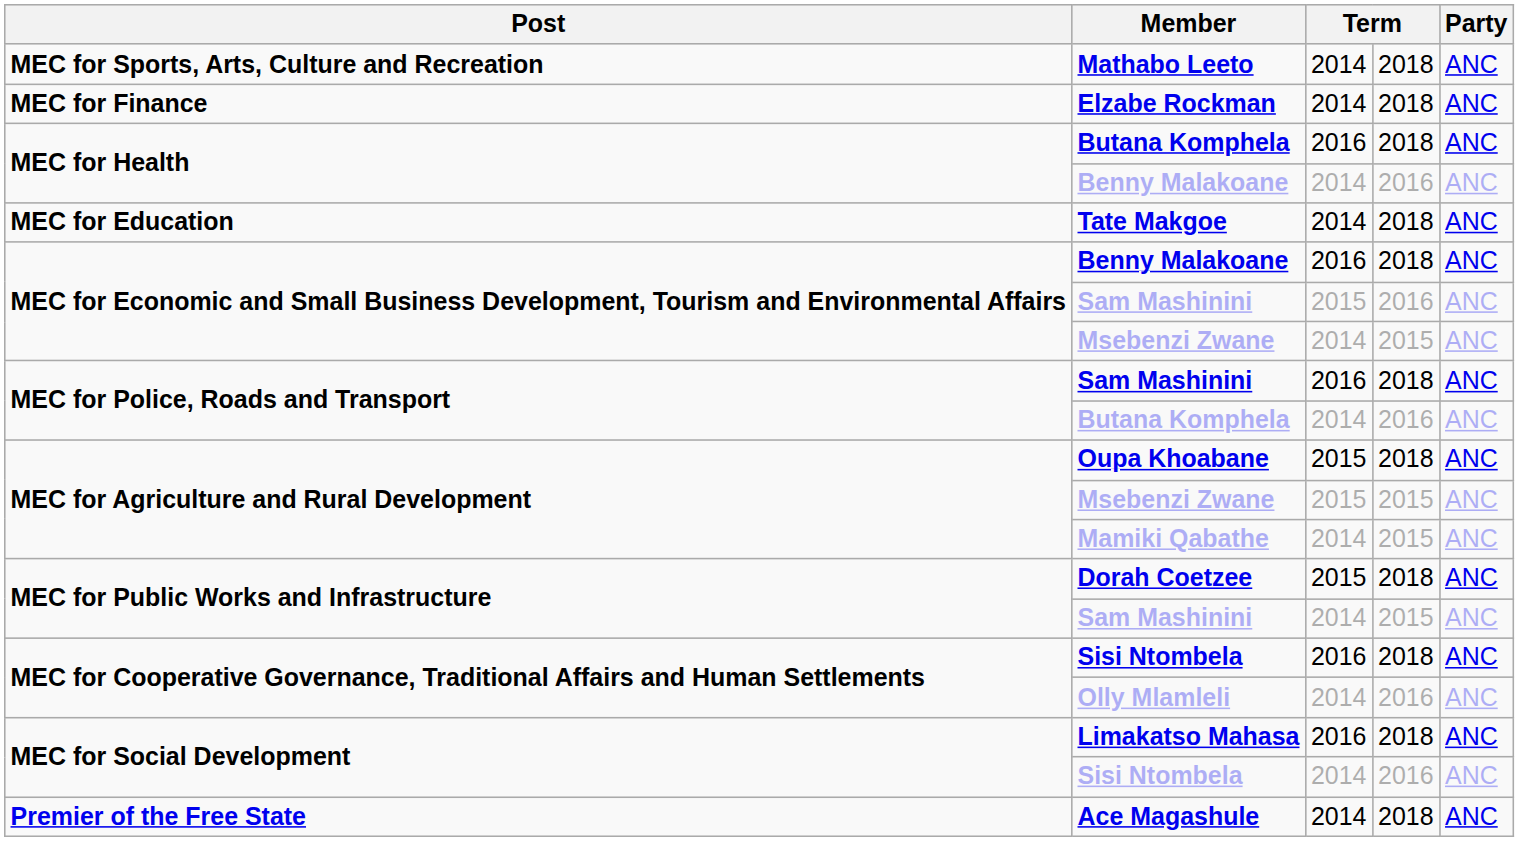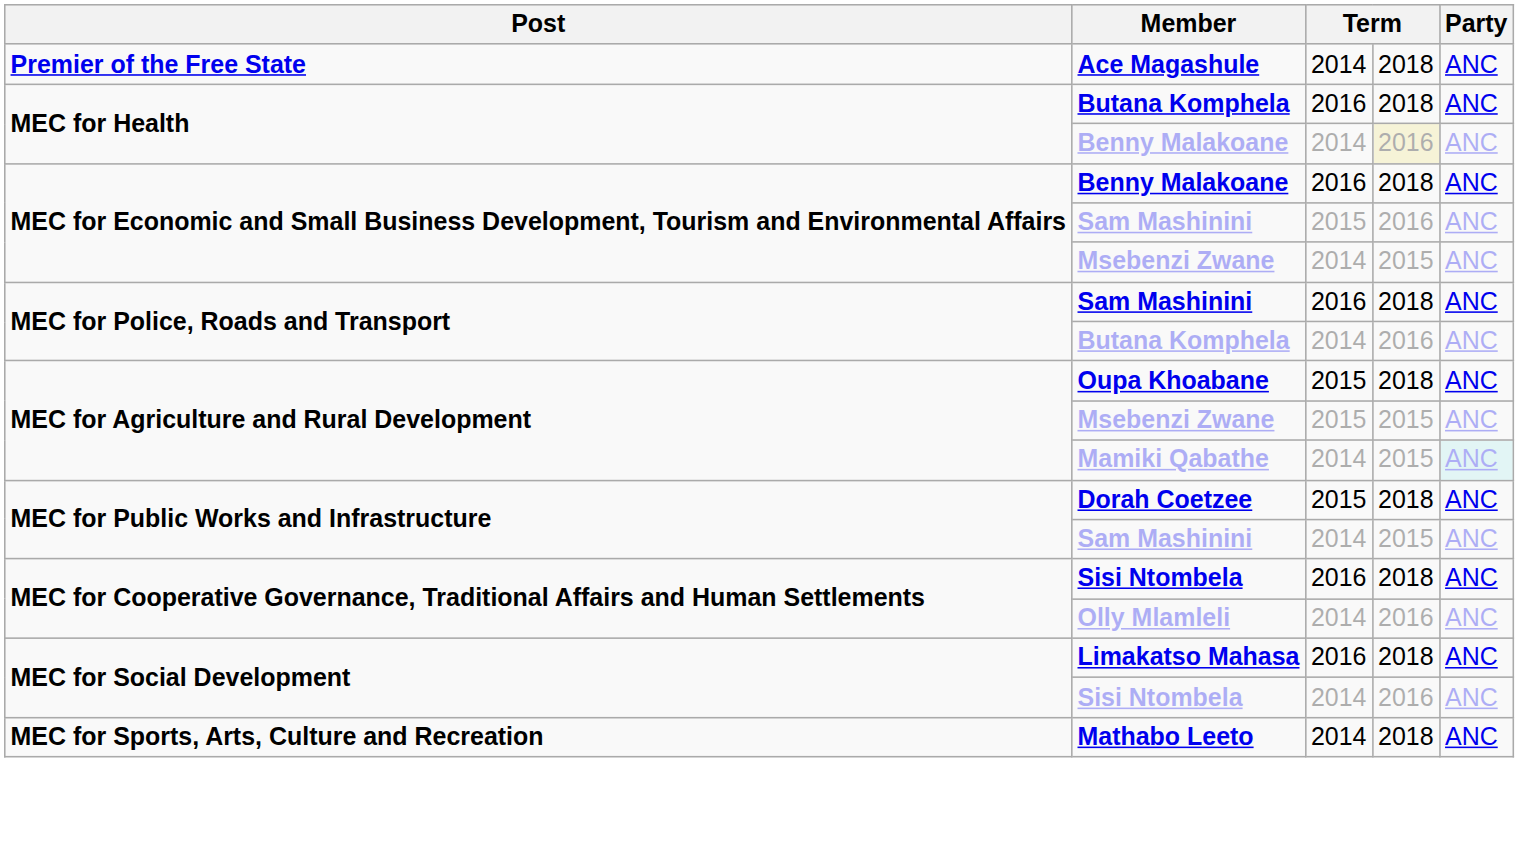rows swapped: (158, 815) <-> (277, 63)
- row: (109, 103)
(1406, 182) no background -> (1406, 143) khaki background
- row: (122, 222)
(1471, 538) no background -> (1471, 459) paleturquoise background
